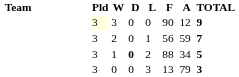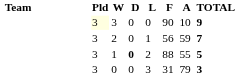(185, 22) 12 -> (185, 22) 10
(185, 54) 34 -> (185, 54) 55
(168, 69) 13 -> (168, 69) 31
